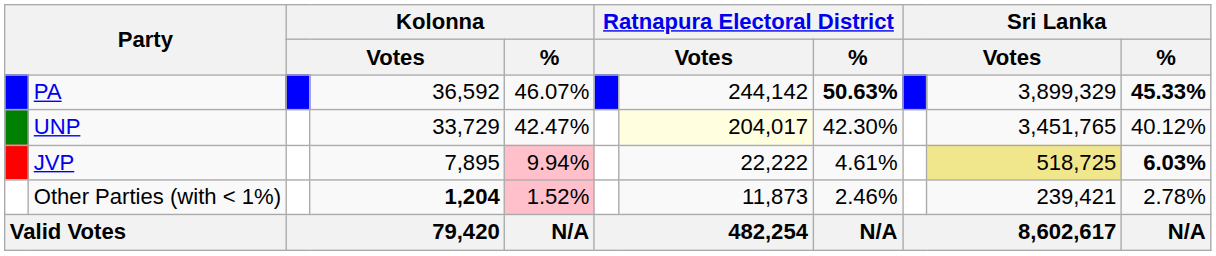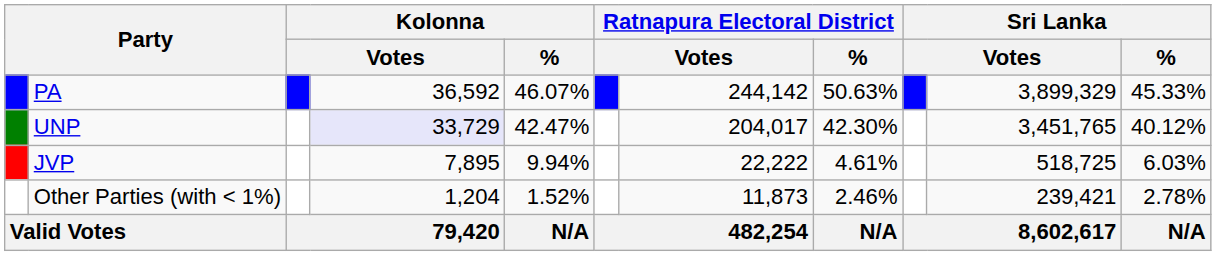(860, 92) bold -> (860, 92) normal
(1168, 92) bold -> (1168, 92) normal
(466, 127) no background -> (466, 127) lavender background
(768, 127) lightyellow background -> (768, 127) no background
(558, 162) pink background -> (558, 162) no background
(1076, 162) khaki background -> (1076, 162) no background
(1174, 162) bold -> (1174, 162) normal
(472, 197) bold -> (472, 197) normal
(558, 197) pink background -> (558, 197) no background
